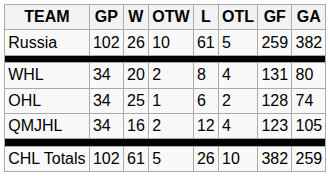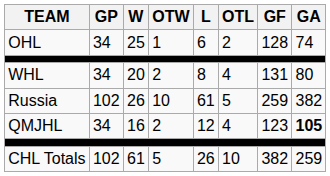rows swapped: (33, 42) <-> (25, 100)
(309, 126) normal -> (309, 126) bold
